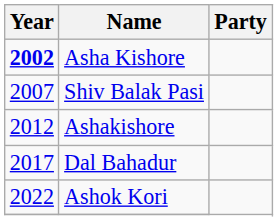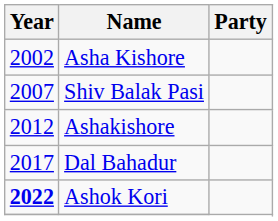(32, 57) bold -> (32, 57) normal
(32, 197) normal -> (32, 197) bold
